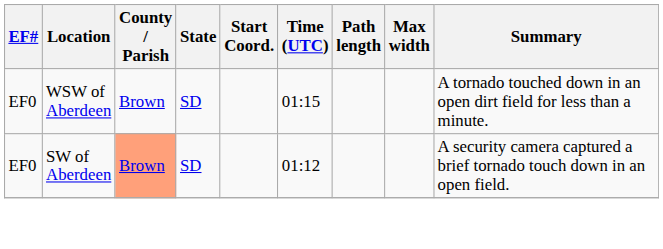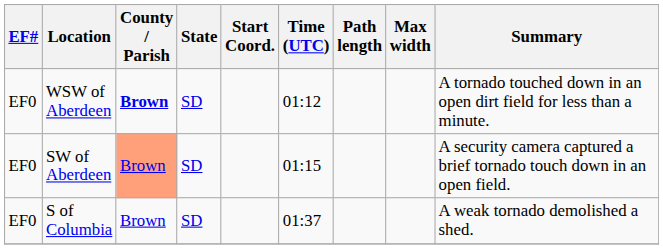(142, 101) normal -> (144, 101) bold
(301, 101) 01:15 -> (302, 101) 01:12
(301, 165) 01:12 -> (302, 165) 01:15
+ row: (79, 220)
